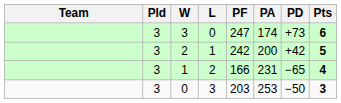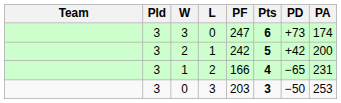columns swapped: (267, 13) <-> (323, 13)
